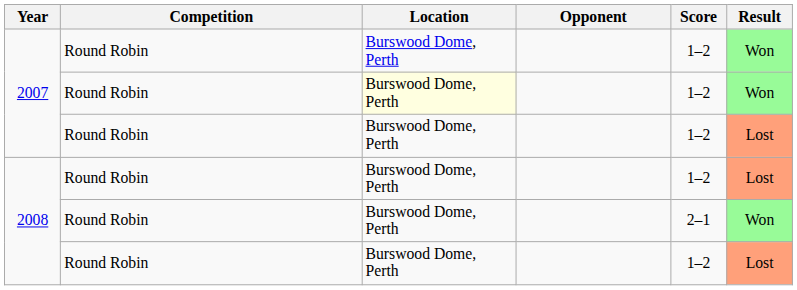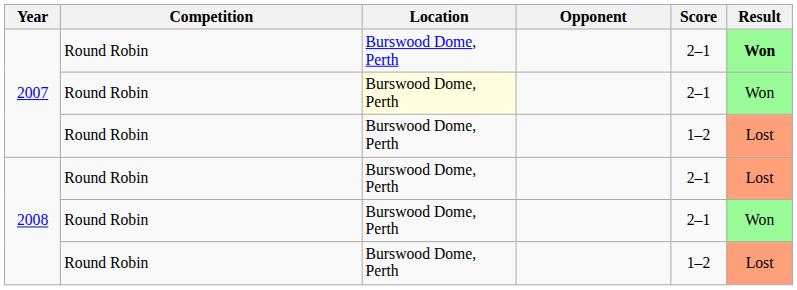(699, 50) 1–2 -> (699, 50) 2–1
(760, 50) normal -> (760, 50) bold
(699, 93) 1–2 -> (699, 93) 2–1
(699, 178) 1–2 -> (699, 178) 2–1
